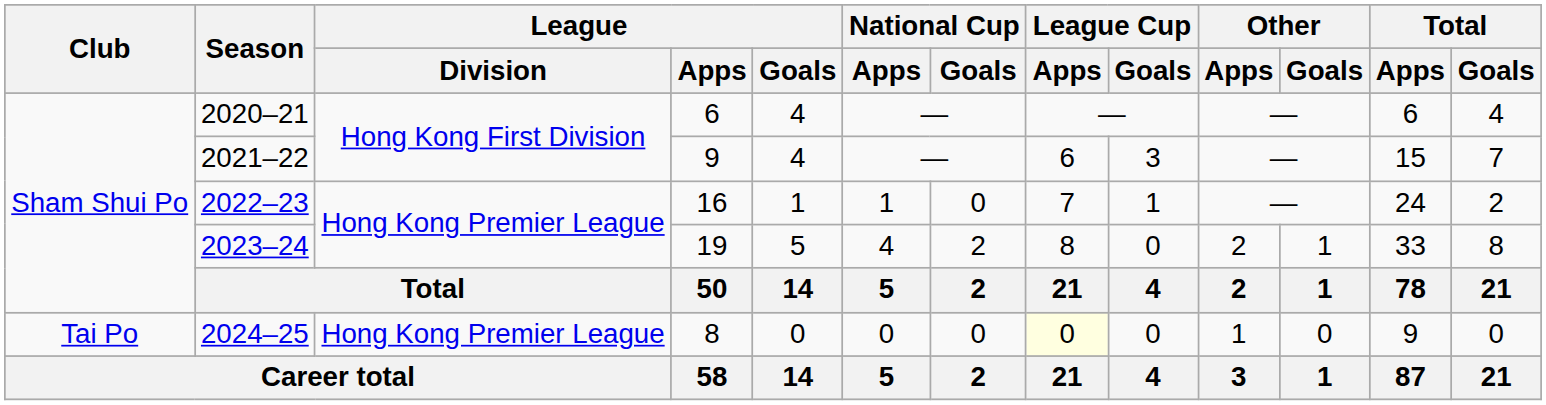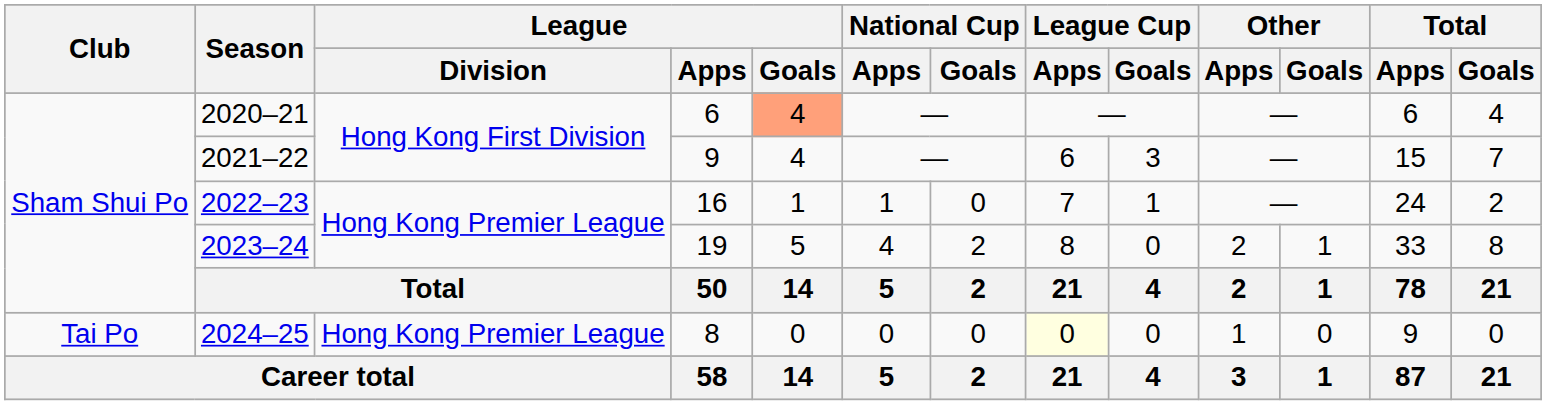(798, 114) no background -> (798, 114) lightsalmon background
